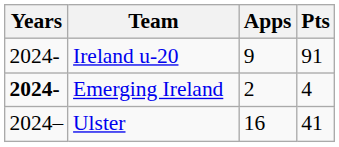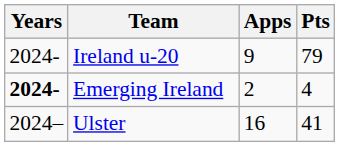(312, 55) 91 -> (312, 55) 79
